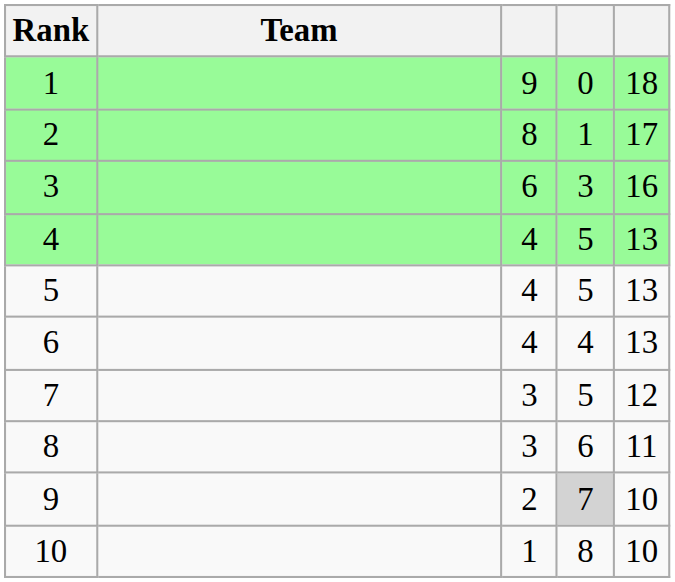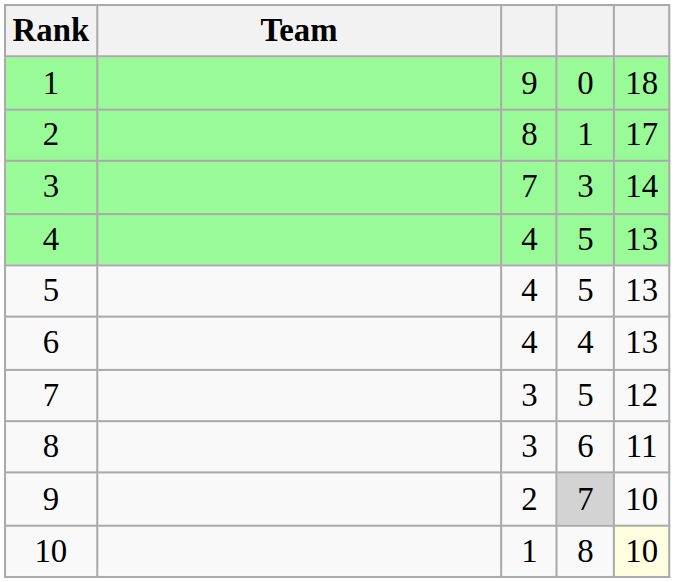(529, 186) 6 -> (529, 186) 7
(642, 186) 16 -> (642, 186) 14
(642, 550) no background -> (642, 550) lightyellow background
